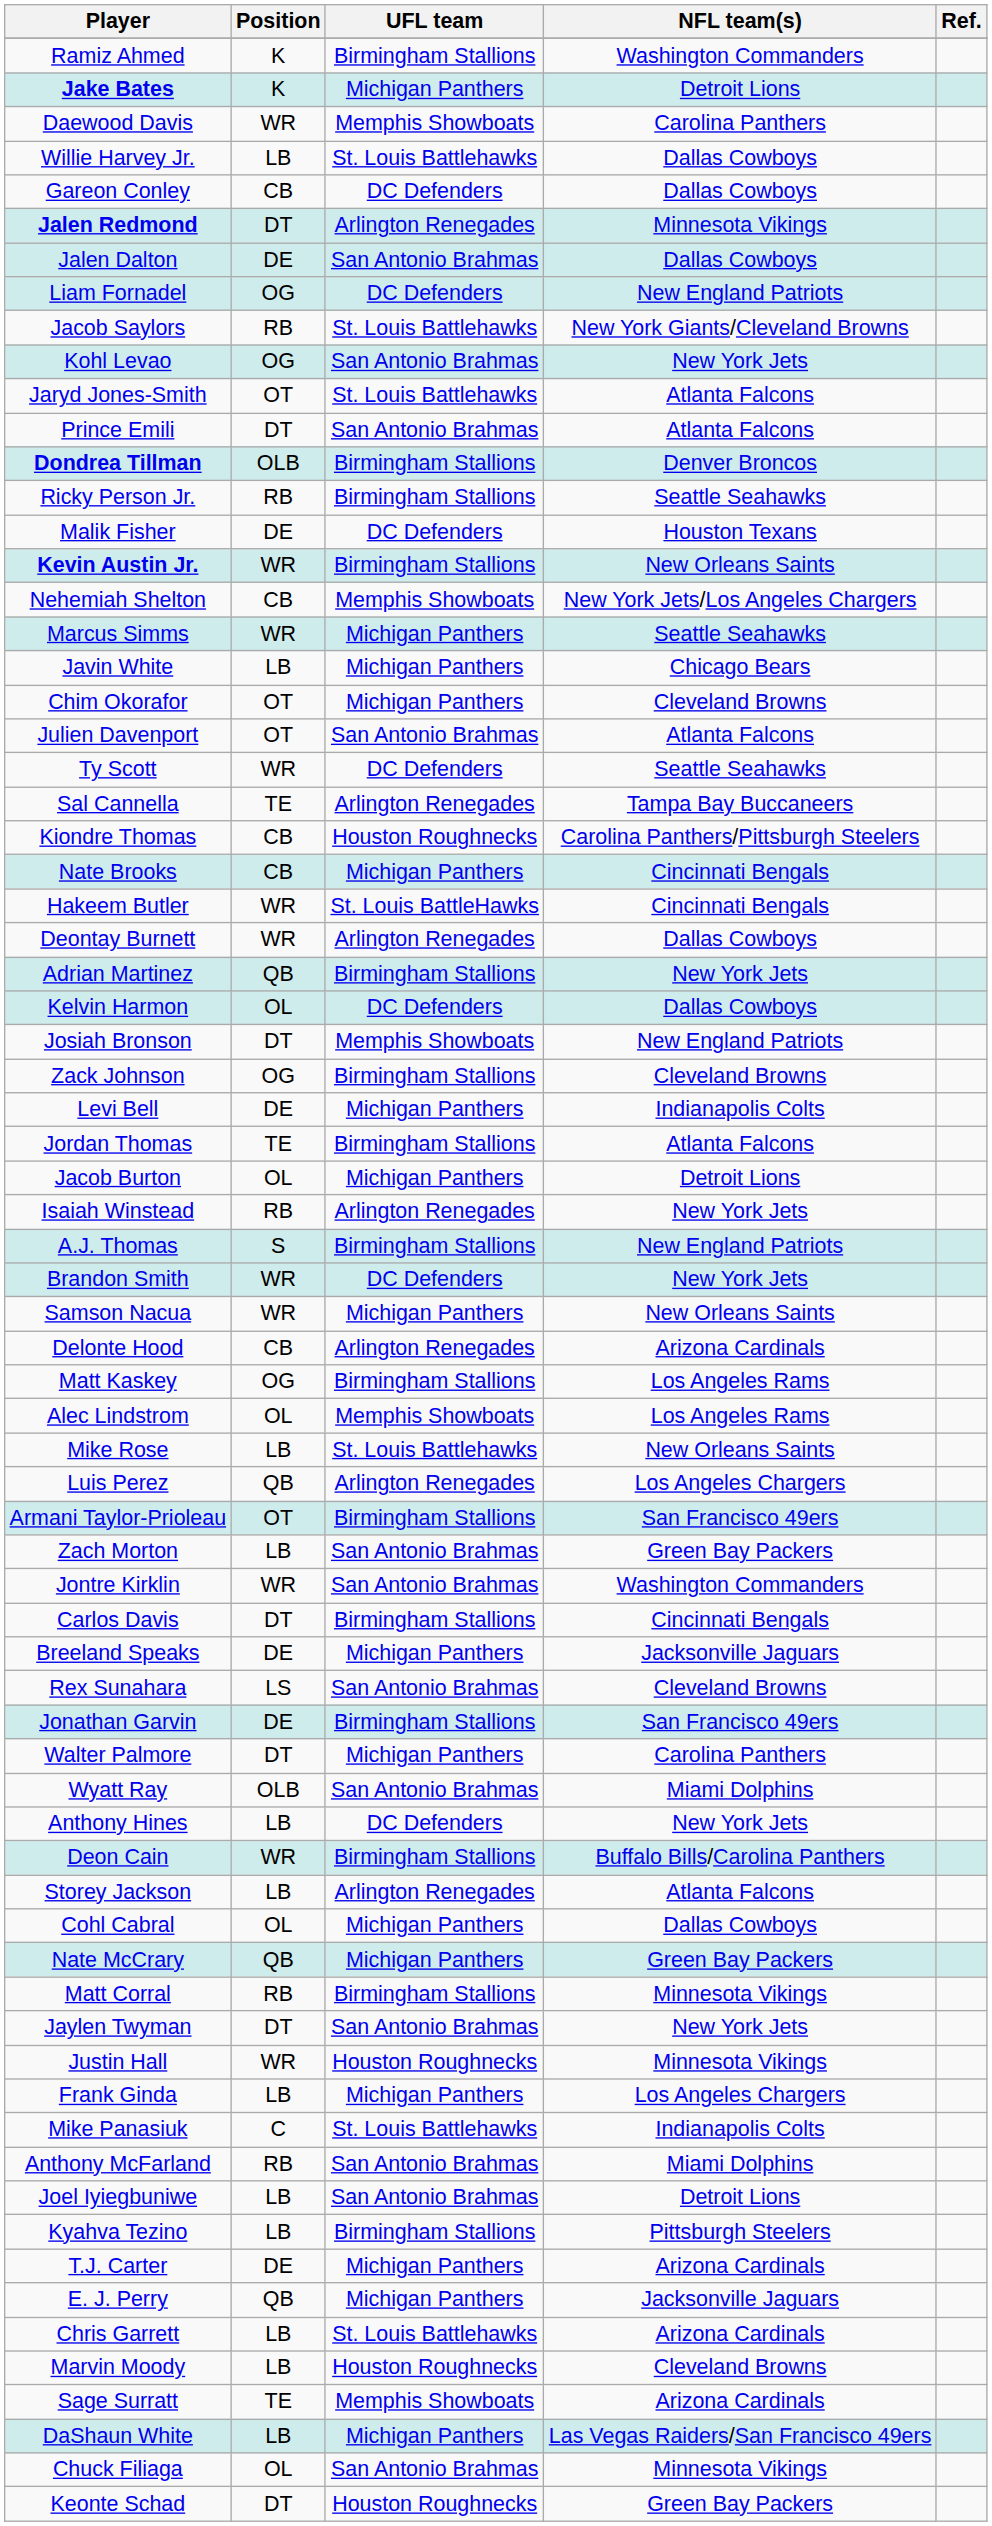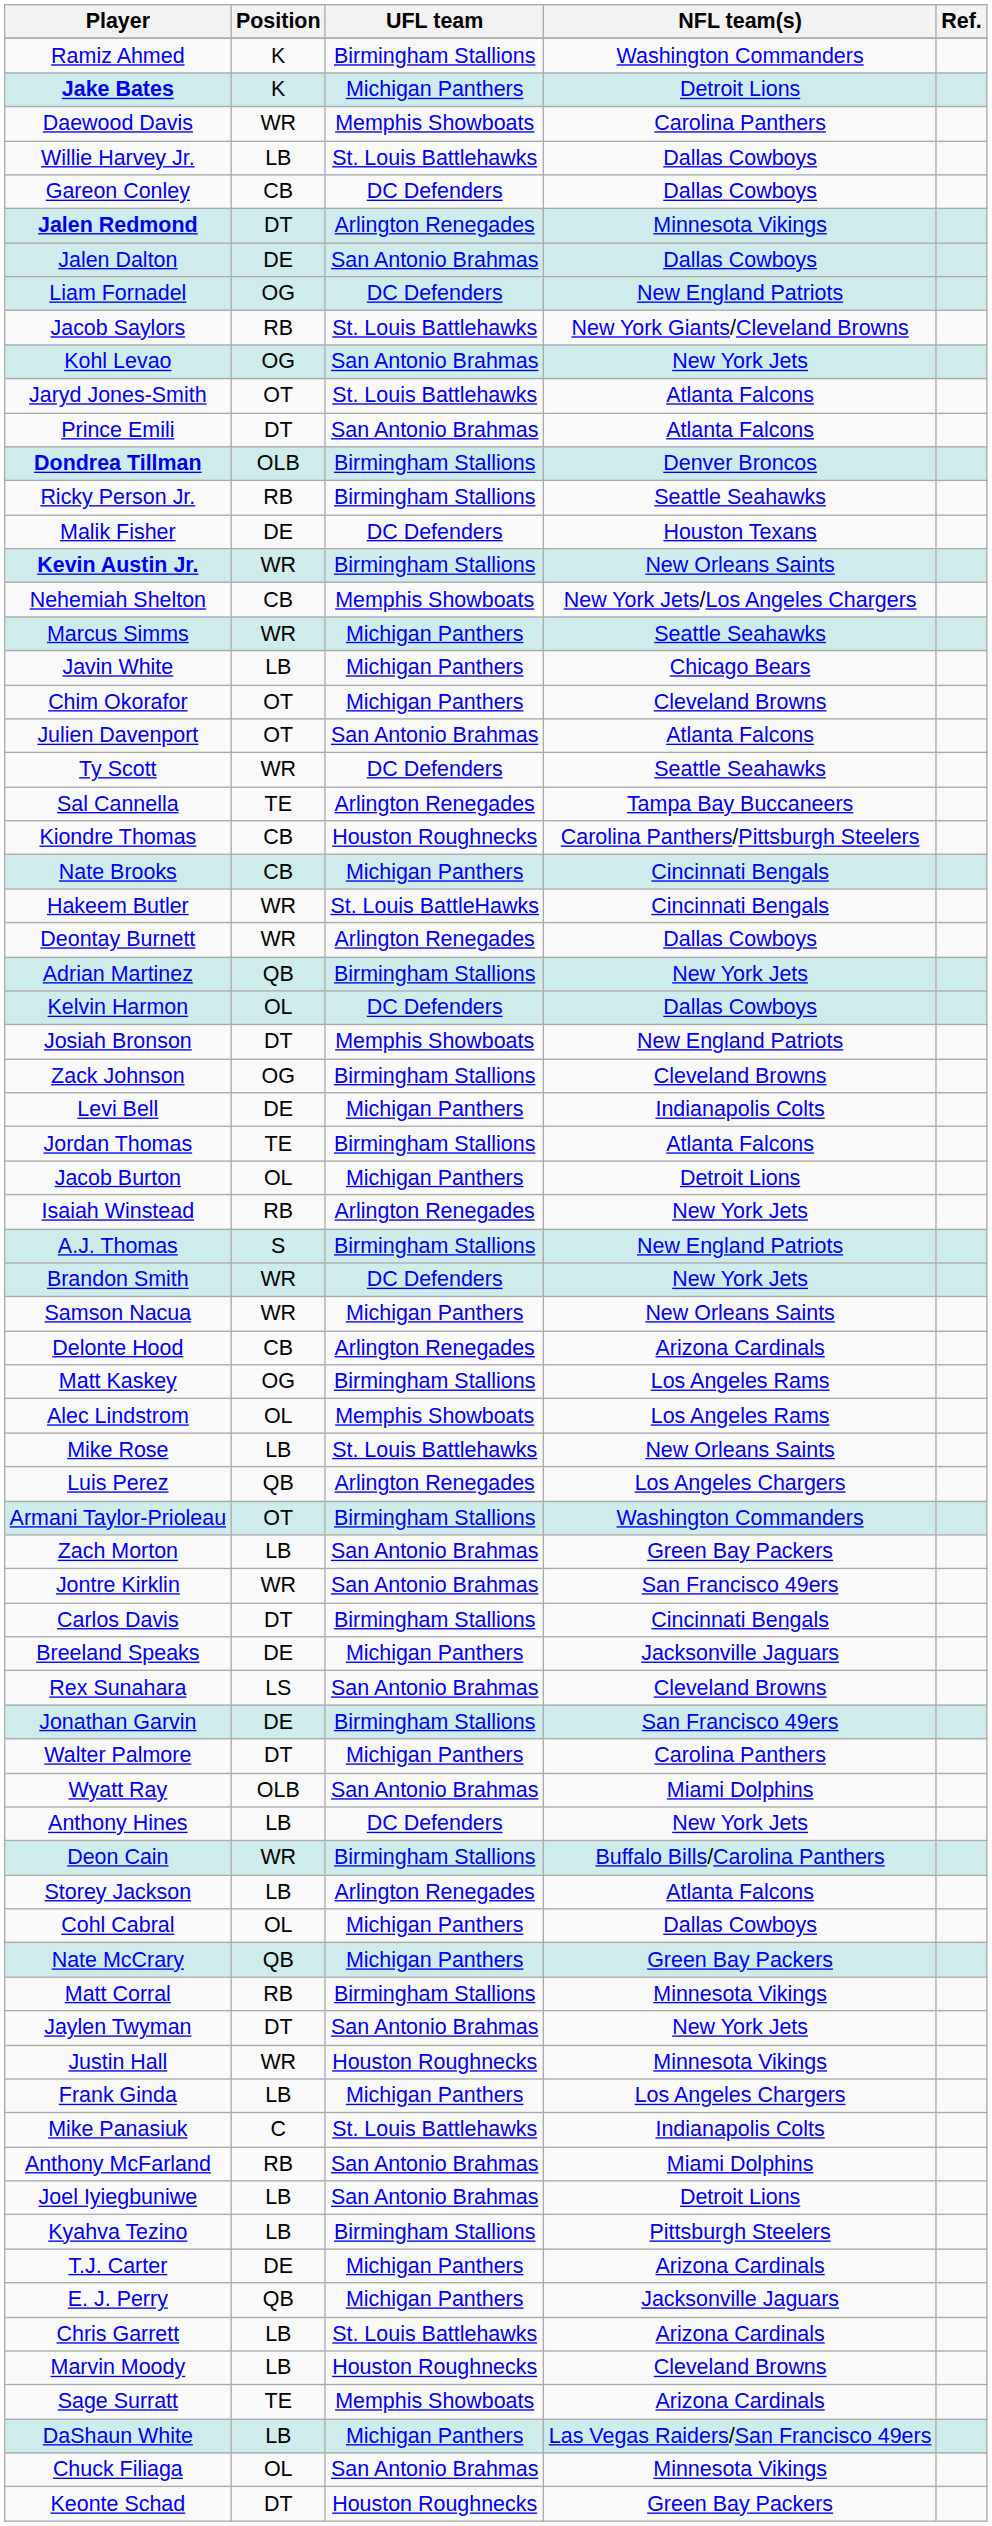(740, 1517) San Francisco 49ers -> (740, 1517) Washington Commanders
(740, 1585) Washington Commanders -> (740, 1585) San Francisco 49ers
